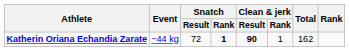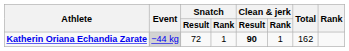(165, 40) no background -> (165, 40) lightgrey background
(224, 40) bold -> (224, 40) normal
